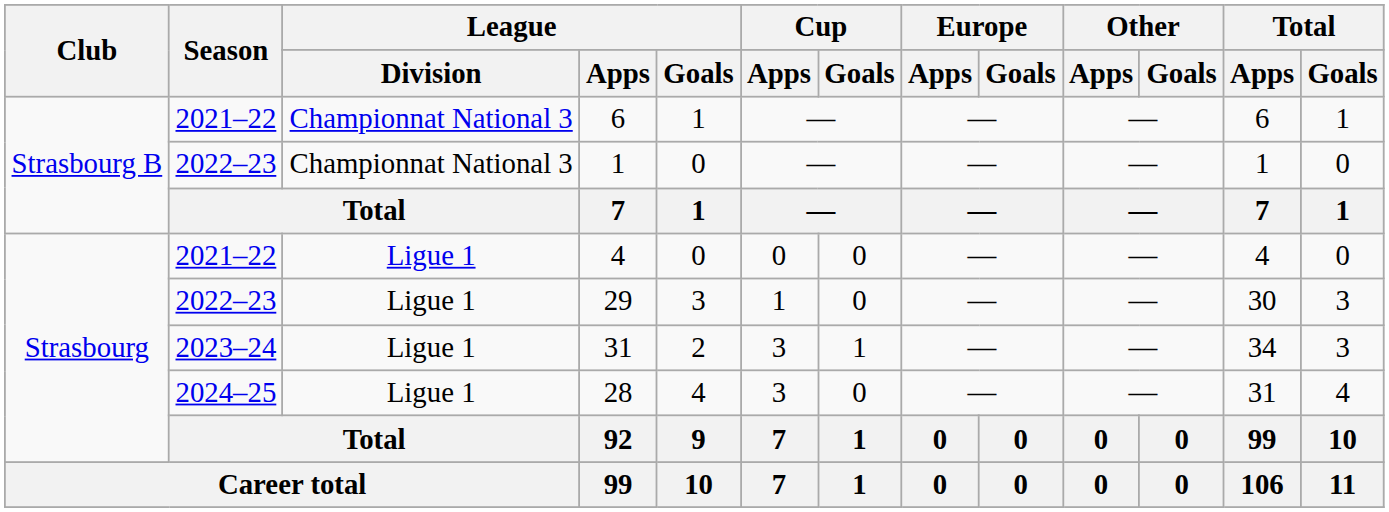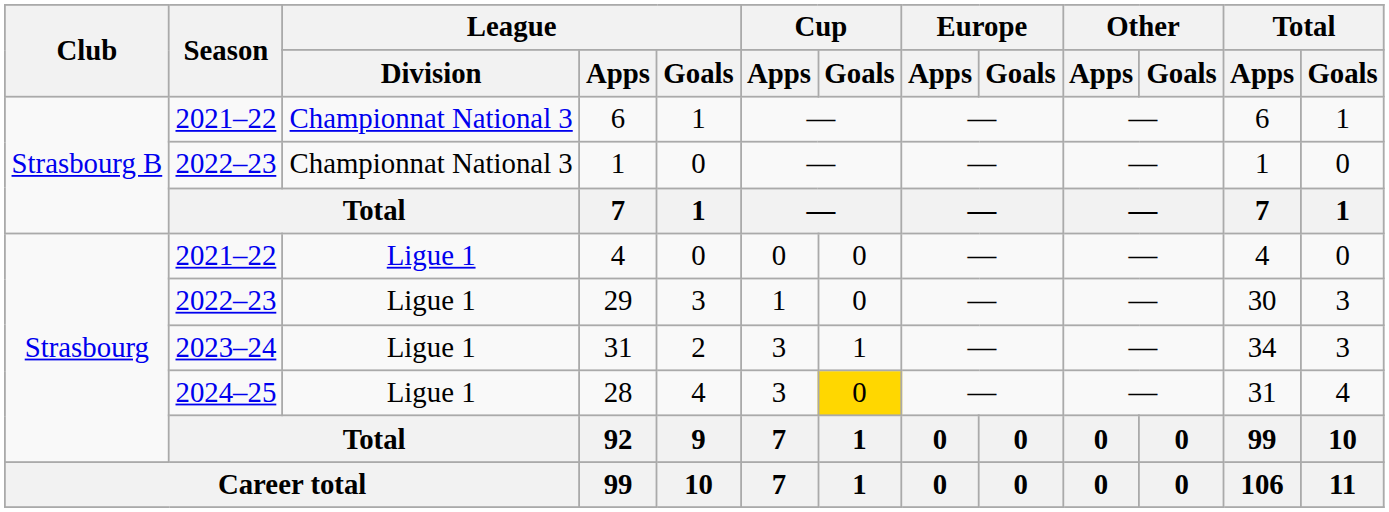(860, 392) no background -> (860, 392) gold background
